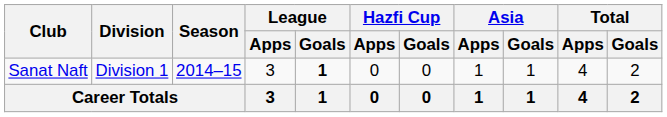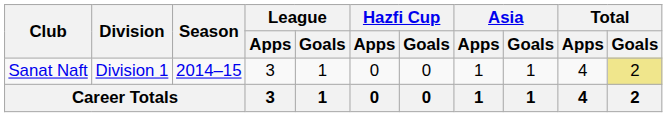(322, 71) bold -> (322, 71) normal
(635, 71) no background -> (635, 71) khaki background
